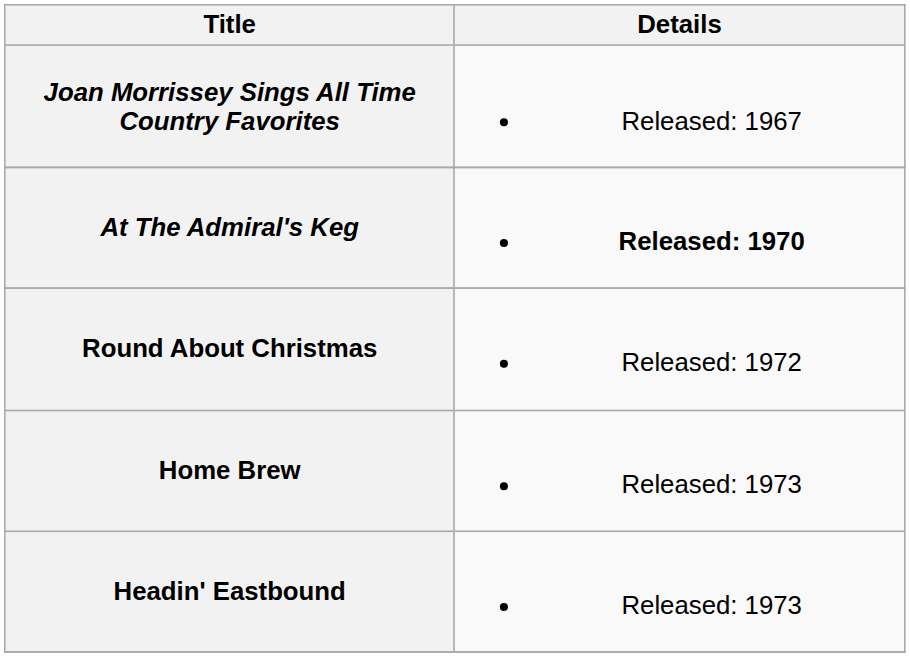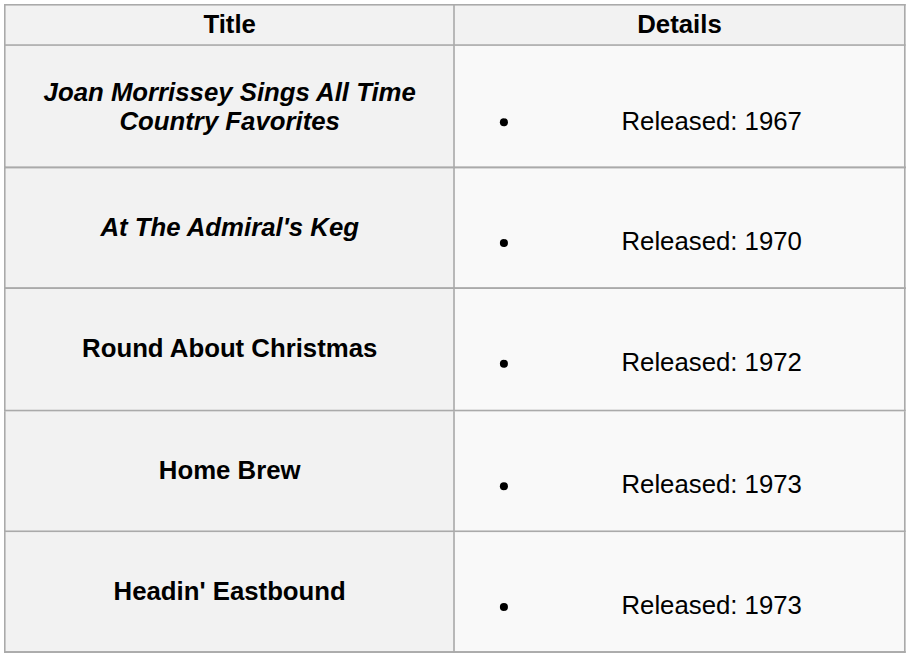(679, 242) bold -> (679, 242) normal
